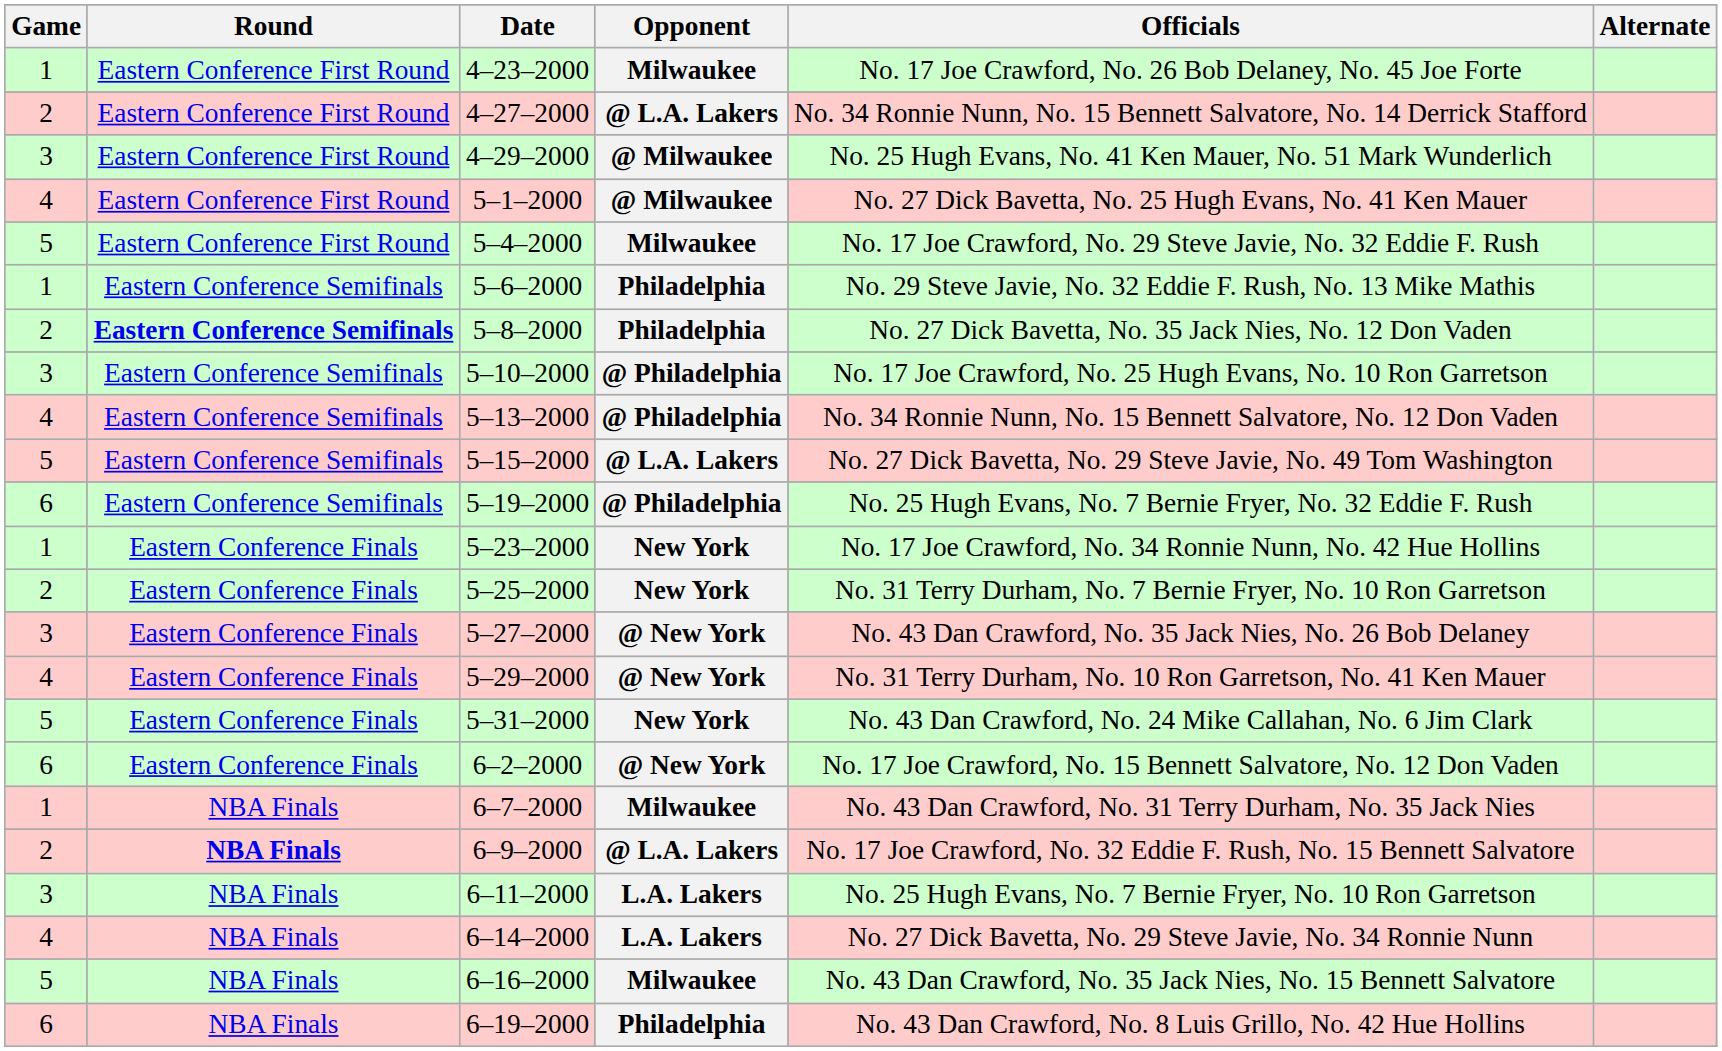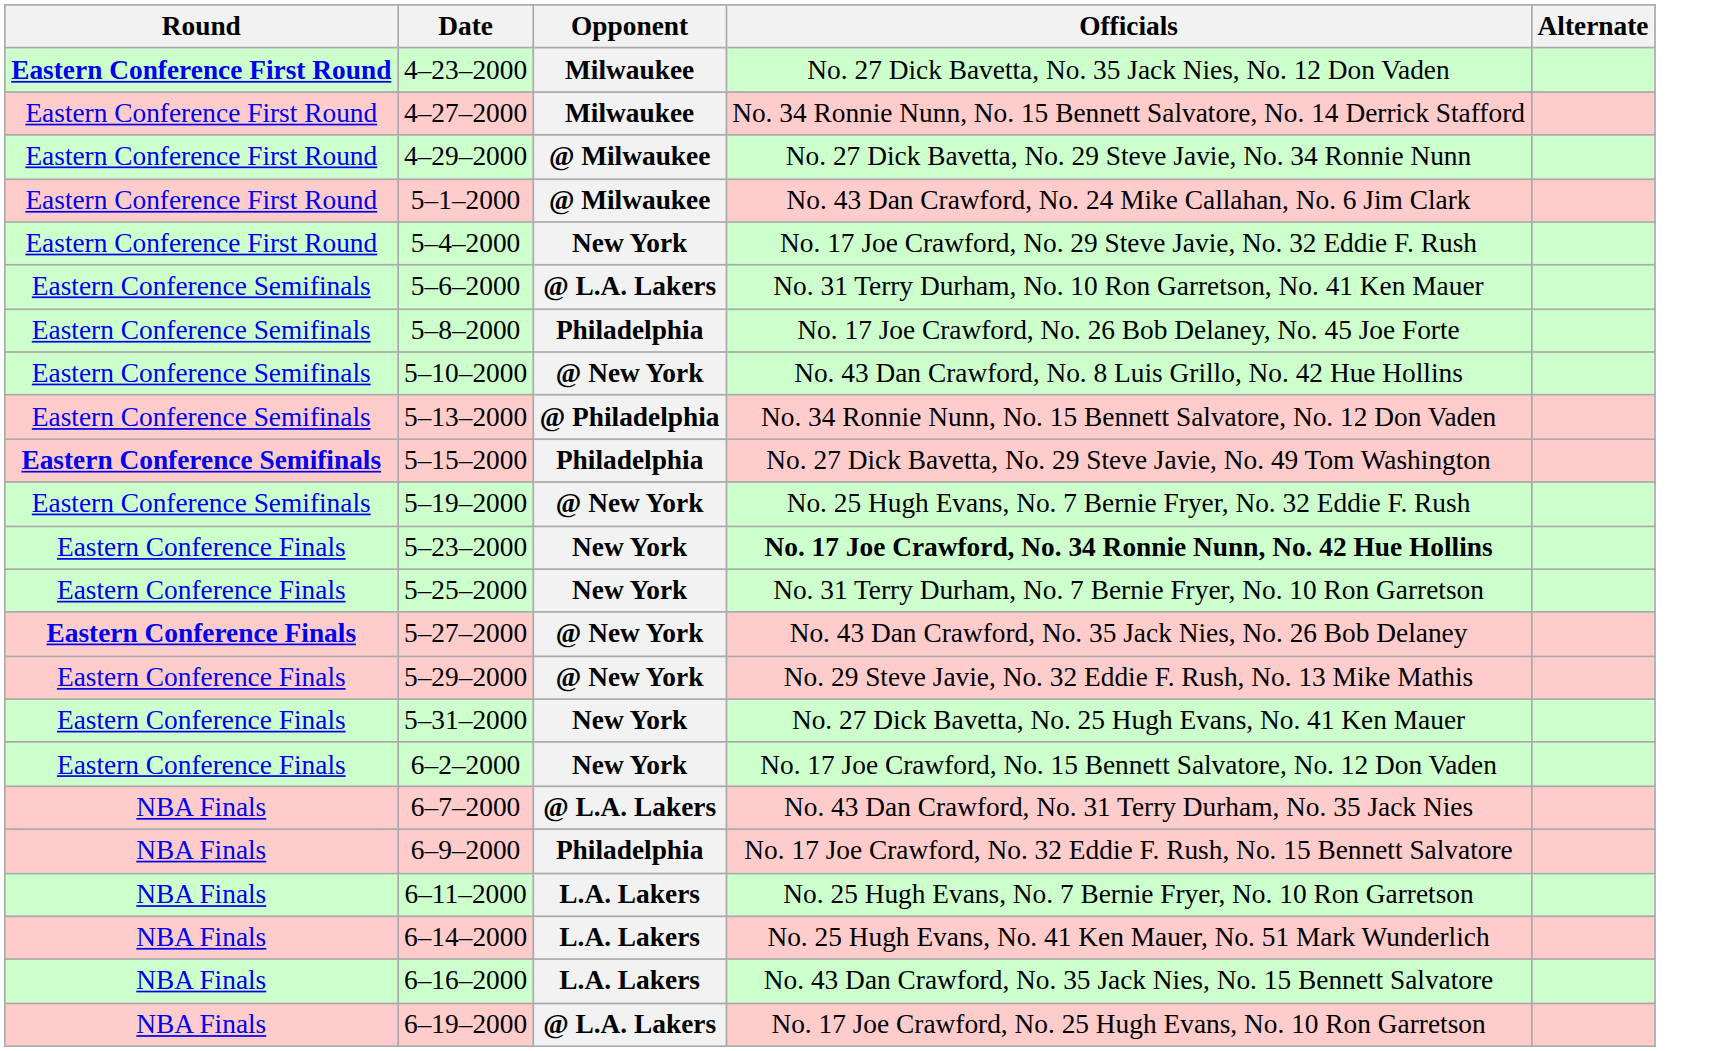- column: (46, 26)
(273, 69) normal -> (201, 69) bold
(1190, 69) No. 17 Joe Crawford, No. 26 Bob Delaney, No. 45 Joe Forte -> (1129, 69) No. 27 Dick Bavetta, No. 35 Jack Nies, No. 12 Don Vaden
(692, 112) @ L.A. Lakers -> (630, 112) Milwaukee
(1190, 156) No. 25 Hugh Evans, No. 41 Ken Mauer, No. 51 Mark Wunderlich -> (1129, 156) No. 27 Dick Bavetta, No. 29 Steve Javie, No. 34 Ronnie Nunn
(1190, 199) No. 27 Dick Bavetta, No. 25 Hugh Evans, No. 41 Ken Mauer -> (1129, 199) No. 43 Dan Crawford, No. 24 Mike Callahan, No. 6 Jim Clark
(692, 243) Milwaukee -> (630, 243) New York
(692, 286) Philadelphia -> (630, 286) @ L.A. Lakers
(1190, 286) No. 29 Steve Javie, No. 32 Eddie F. Rush, No. 13 Mike Mathis -> (1129, 286) No. 31 Terry Durham, No. 10 Ron Garretson, No. 41 Ken Mauer
(274, 329) bold -> (201, 329) normal
(1190, 329) No. 27 Dick Bavetta, No. 35 Jack Nies, No. 12 Don Vaden -> (1129, 329) No. 17 Joe Crawford, No. 26 Bob Delaney, No. 45 Joe Forte
(692, 373) @ Philadelphia -> (630, 373) @ New York
(1190, 373) No. 17 Joe Crawford, No. 25 Hugh Evans, No. 10 Ron Garretson -> (1129, 373) No. 43 Dan Crawford, No. 8 Luis Grillo, No. 42 Hue Hollins
(274, 460) normal -> (201, 460) bold
(692, 460) @ L.A. Lakers -> (630, 460) Philadelphia
(692, 503) @ Philadelphia -> (630, 503) @ New York
(1190, 546) normal -> (1129, 546) bold
(273, 633) normal -> (201, 633) bold
(1190, 677) No. 31 Terry Durham, No. 10 Ron Garretson, No. 41 Ken Mauer -> (1129, 677) No. 29 Steve Javie, No. 32 Eddie F. Rush, No. 13 Mike Mathis
(1190, 720) No. 43 Dan Crawford, No. 24 Mike Callahan, No. 6 Jim Clark -> (1129, 720) No. 27 Dick Bavetta, No. 25 Hugh Evans, No. 41 Ken Mauer
(692, 763) @ New York -> (630, 763) New York
(692, 807) Milwaukee -> (630, 807) @ L.A. Lakers
(274, 850) bold -> (201, 850) normal
(692, 850) @ L.A. Lakers -> (630, 850) Philadelphia
(1190, 937) No. 27 Dick Bavetta, No. 29 Steve Javie, No. 34 Ronnie Nunn -> (1129, 937) No. 25 Hugh Evans, No. 41 Ken Mauer, No. 51 Mark Wunderlich
(692, 980) Milwaukee -> (630, 980) L.A. Lakers
(692, 1024) Philadelphia -> (630, 1024) @ L.A. Lakers
(1190, 1024) No. 43 Dan Crawford, No. 8 Luis Grillo, No. 42 Hue Hollins -> (1129, 1024) No. 17 Joe Crawford, No. 25 Hugh Evans, No. 10 Ron Garretson
